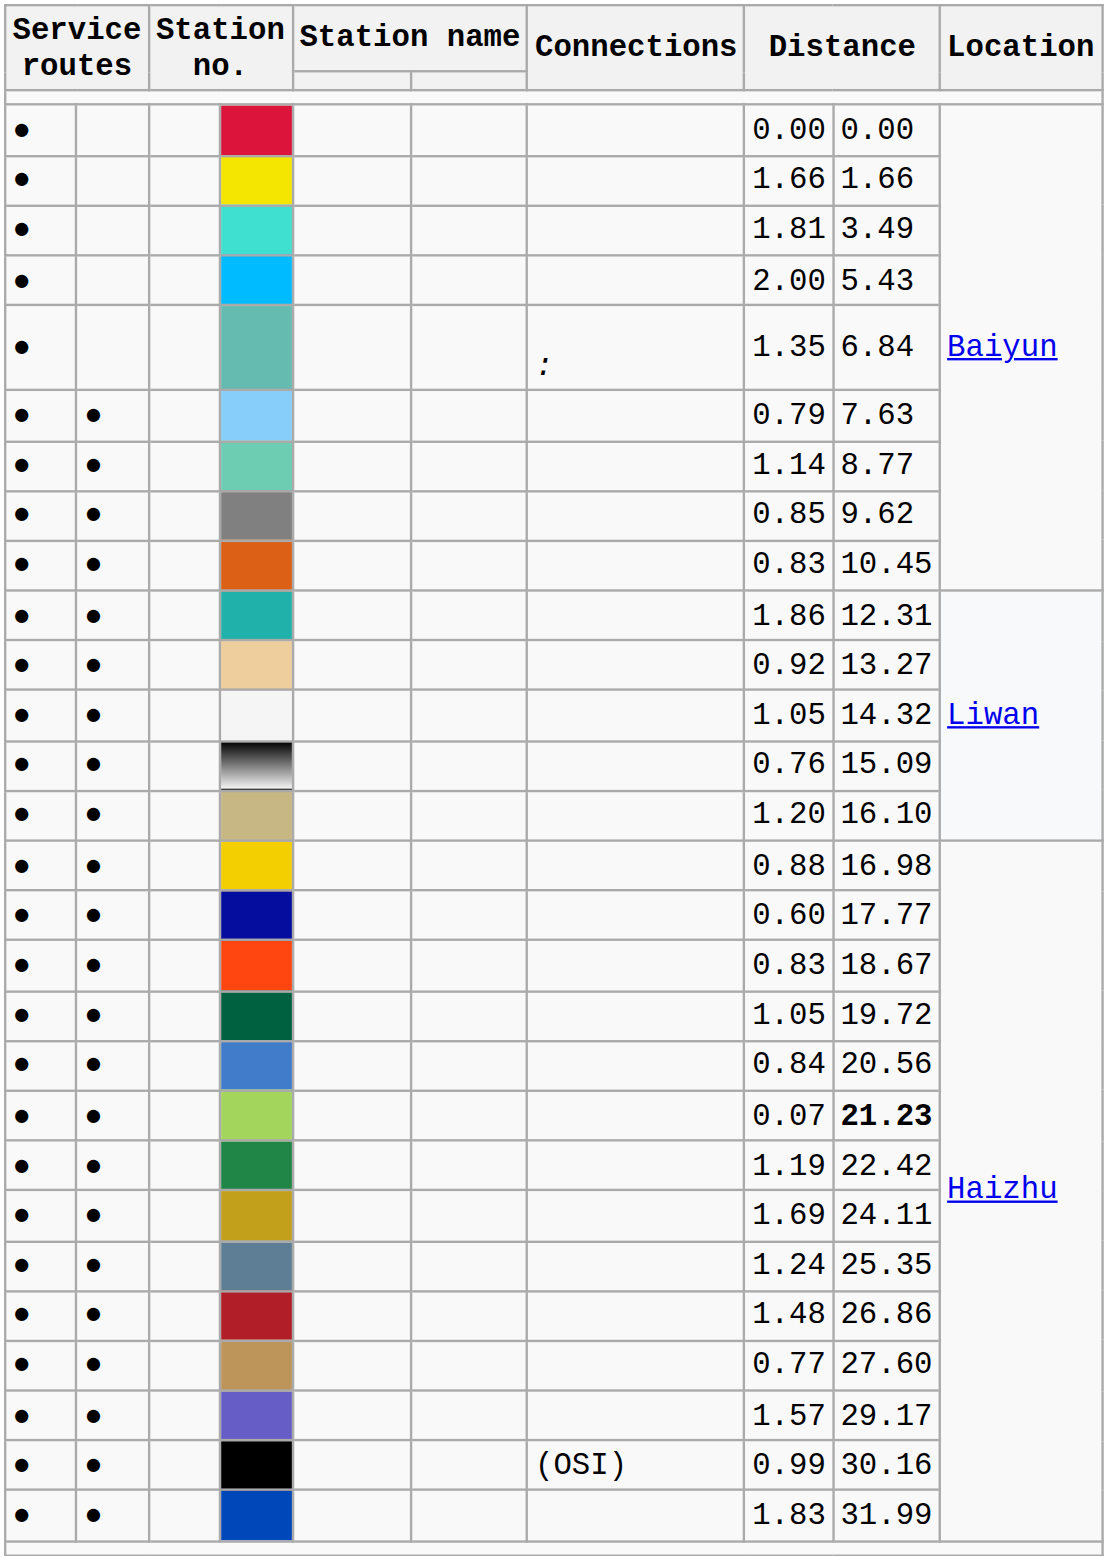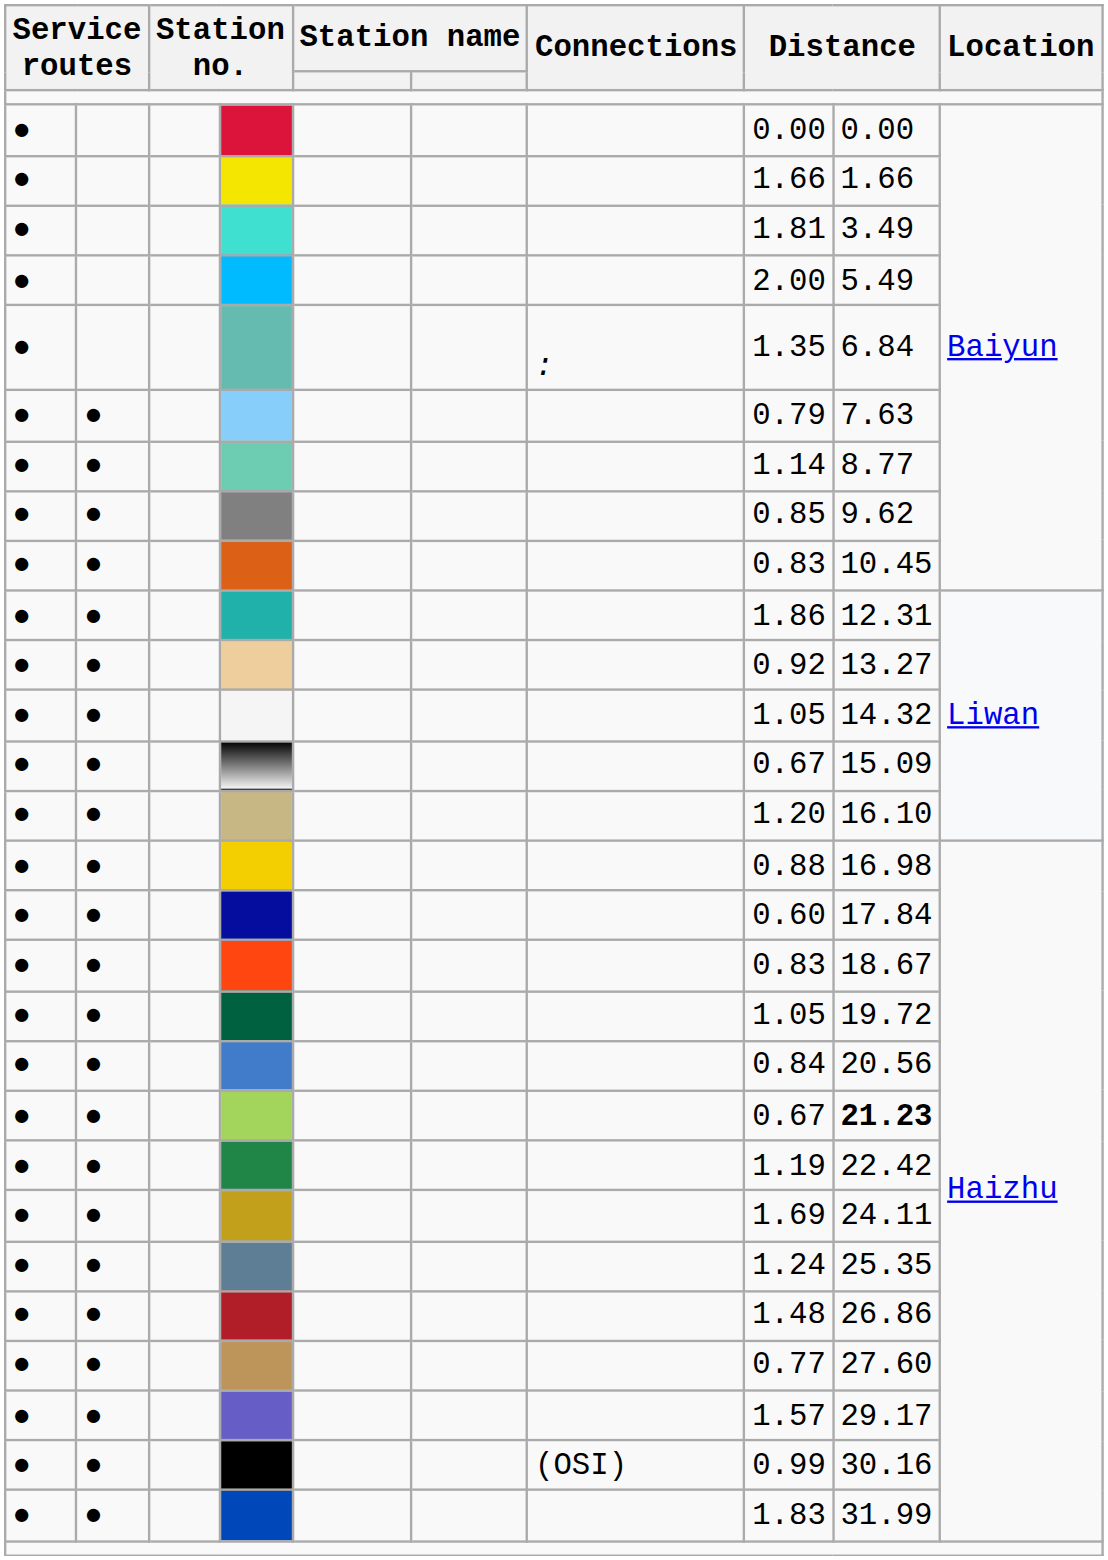(877, 280) 5.43 -> (877, 280) 5.49
(789, 766) 0.76 -> (789, 766) 0.67
(886, 916) 17.77 -> (886, 916) 17.84
(789, 1116) 0.07 -> (789, 1116) 0.67
